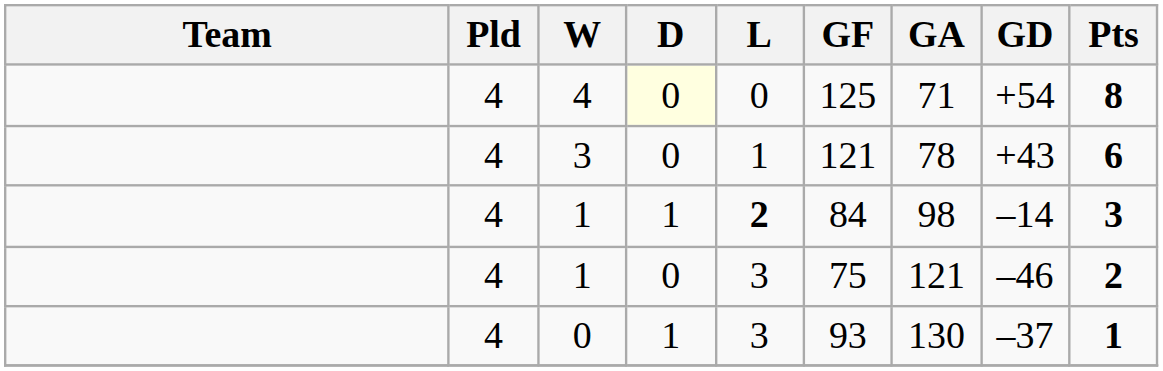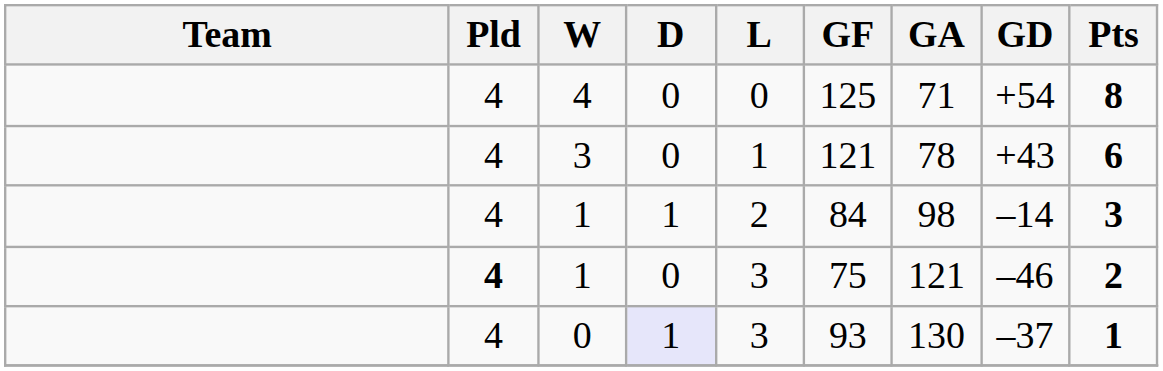(671, 94) lightyellow background -> (671, 94) no background
(759, 214) bold -> (759, 214) normal
(494, 275) normal -> (494, 275) bold
(671, 335) no background -> (671, 335) lavender background
